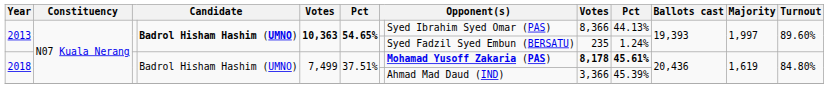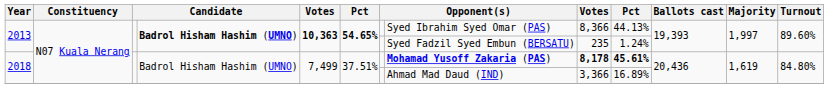(631, 75) 45.39% -> (631, 75) 16.89%
